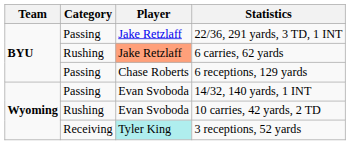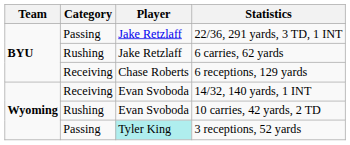(150, 52) lightsalmon background -> (150, 52) no background
(82, 72) Passing -> (88, 72) Receiving
(82, 91) Passing -> (88, 91) Receiving
(88, 130) Receiving -> (82, 130) Passing
